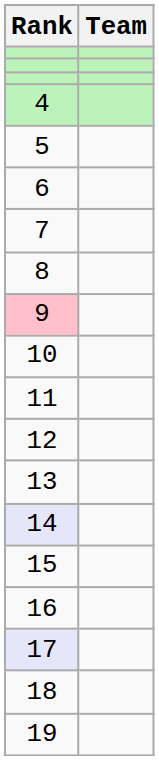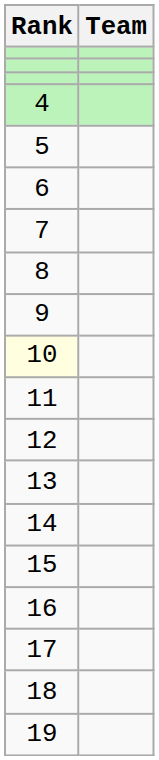(42, 314) pink background -> (42, 314) no background
(42, 356) no background -> (42, 356) lightyellow background
(42, 524) lavender background -> (42, 524) no background
(42, 650) lavender background -> (42, 650) no background
